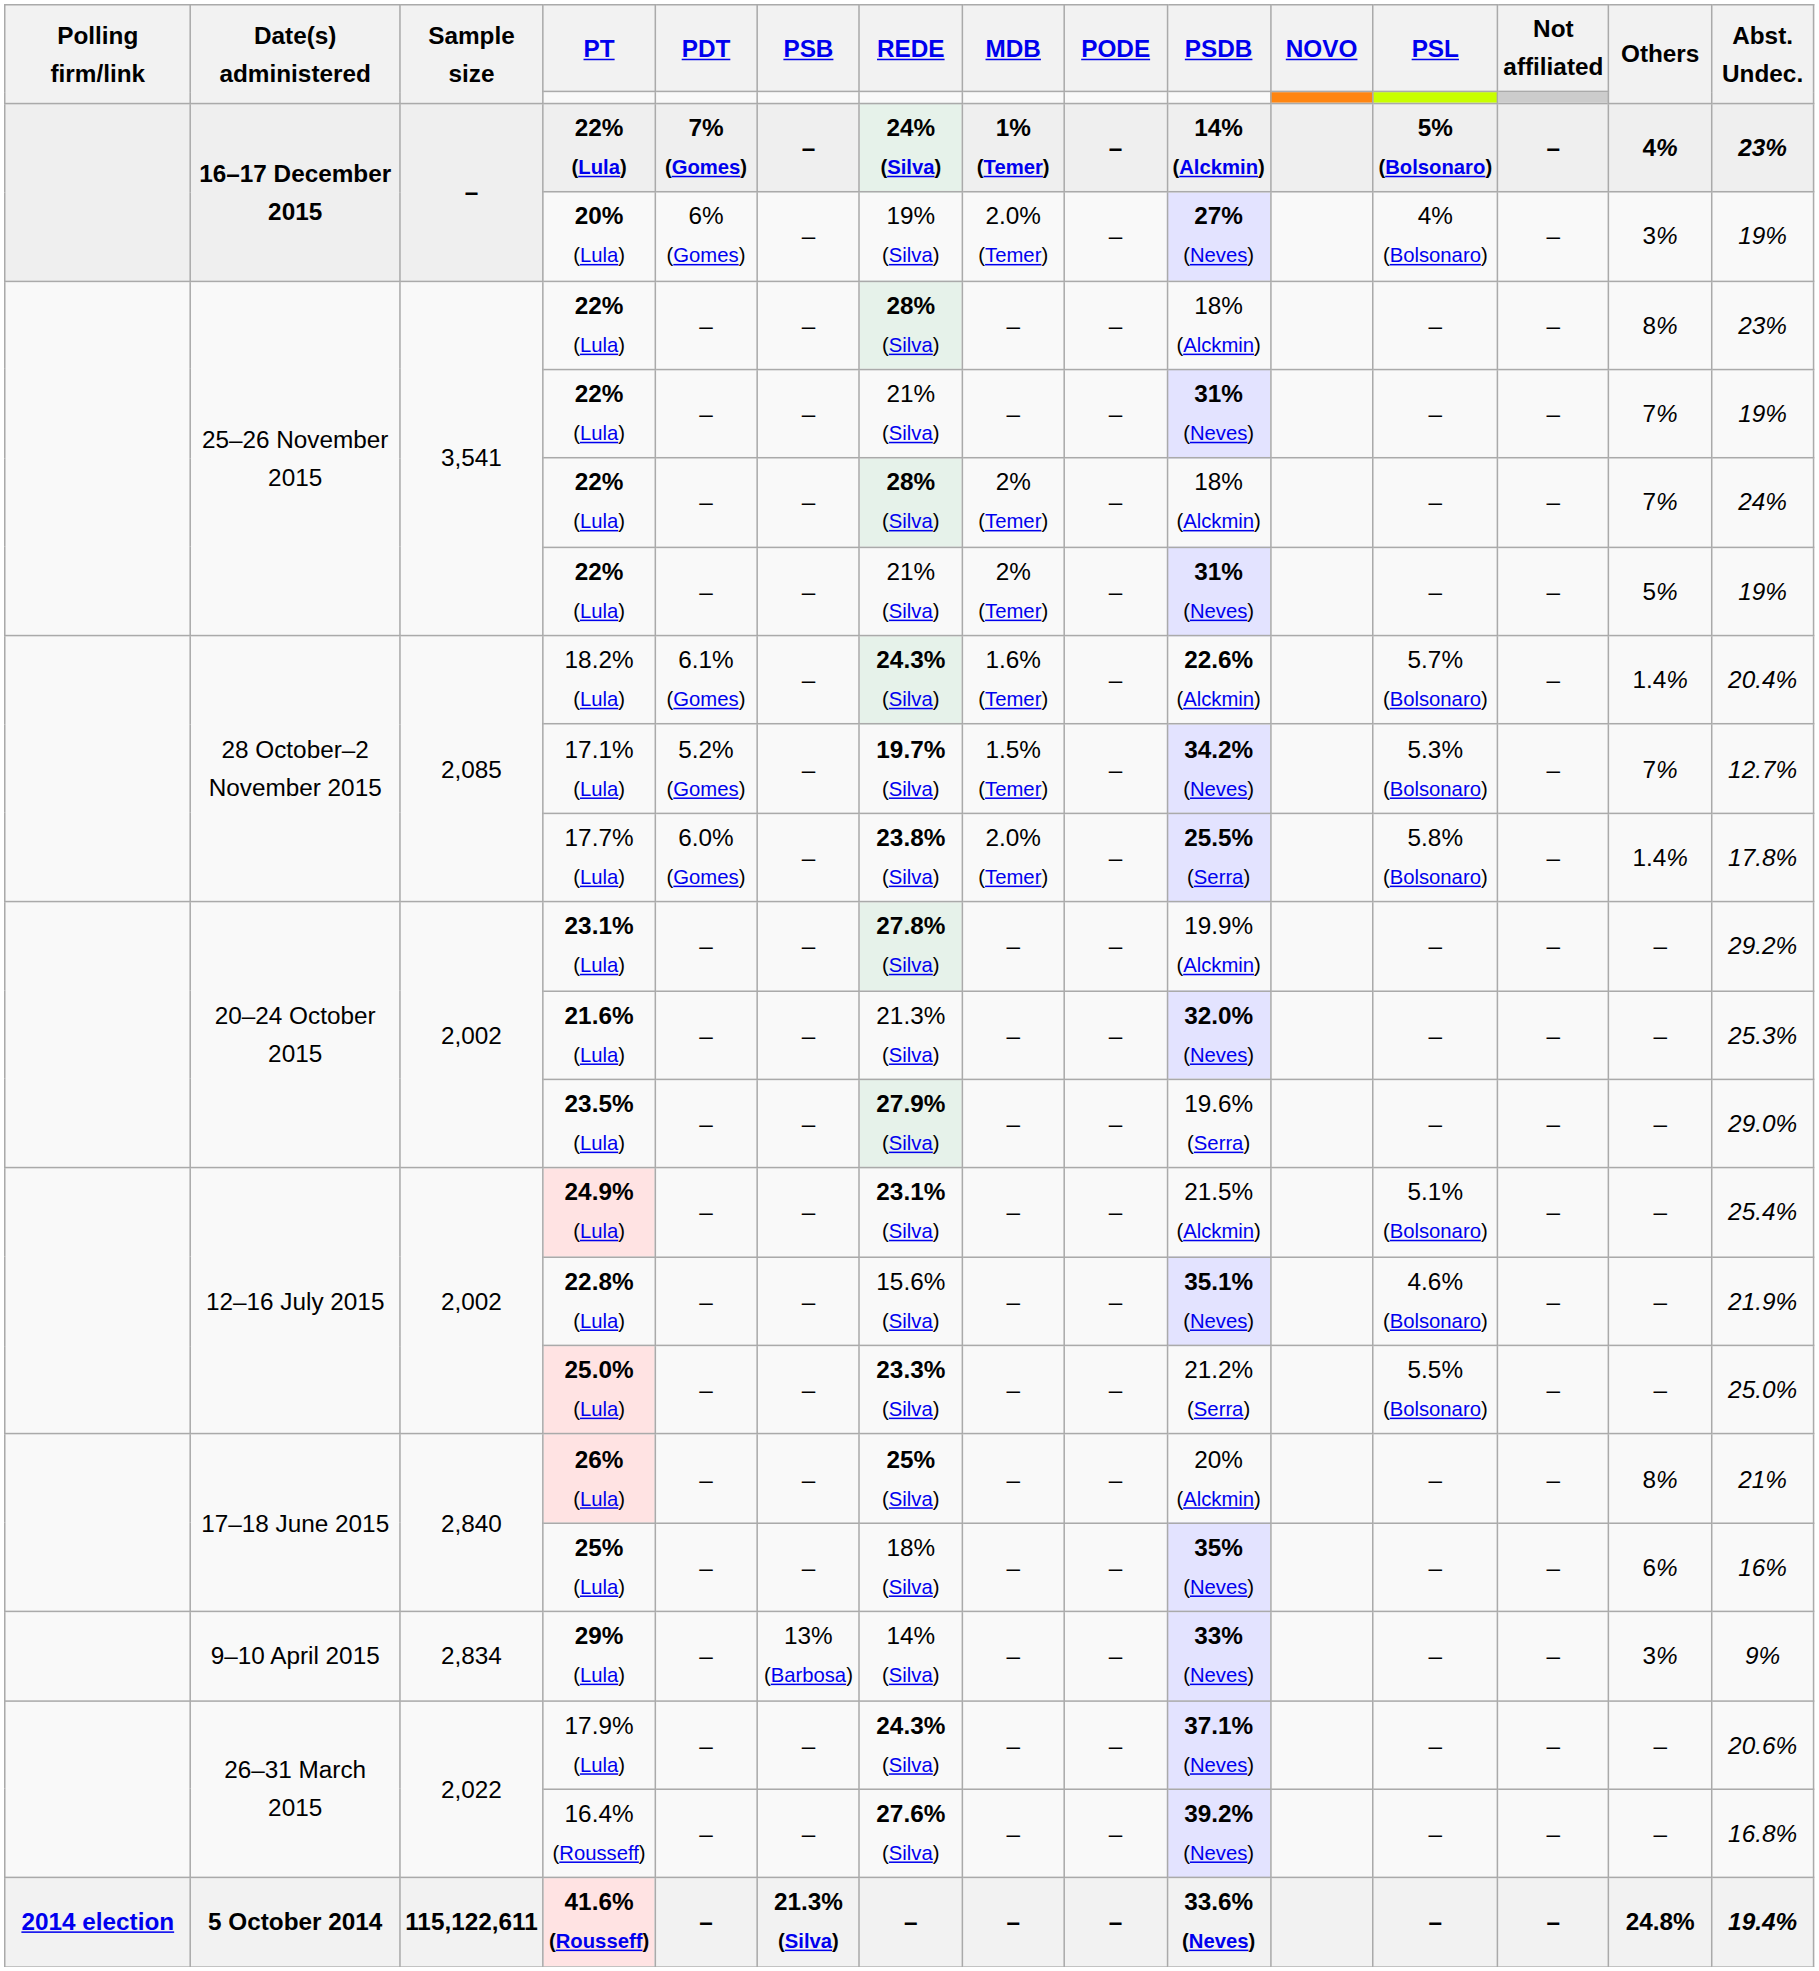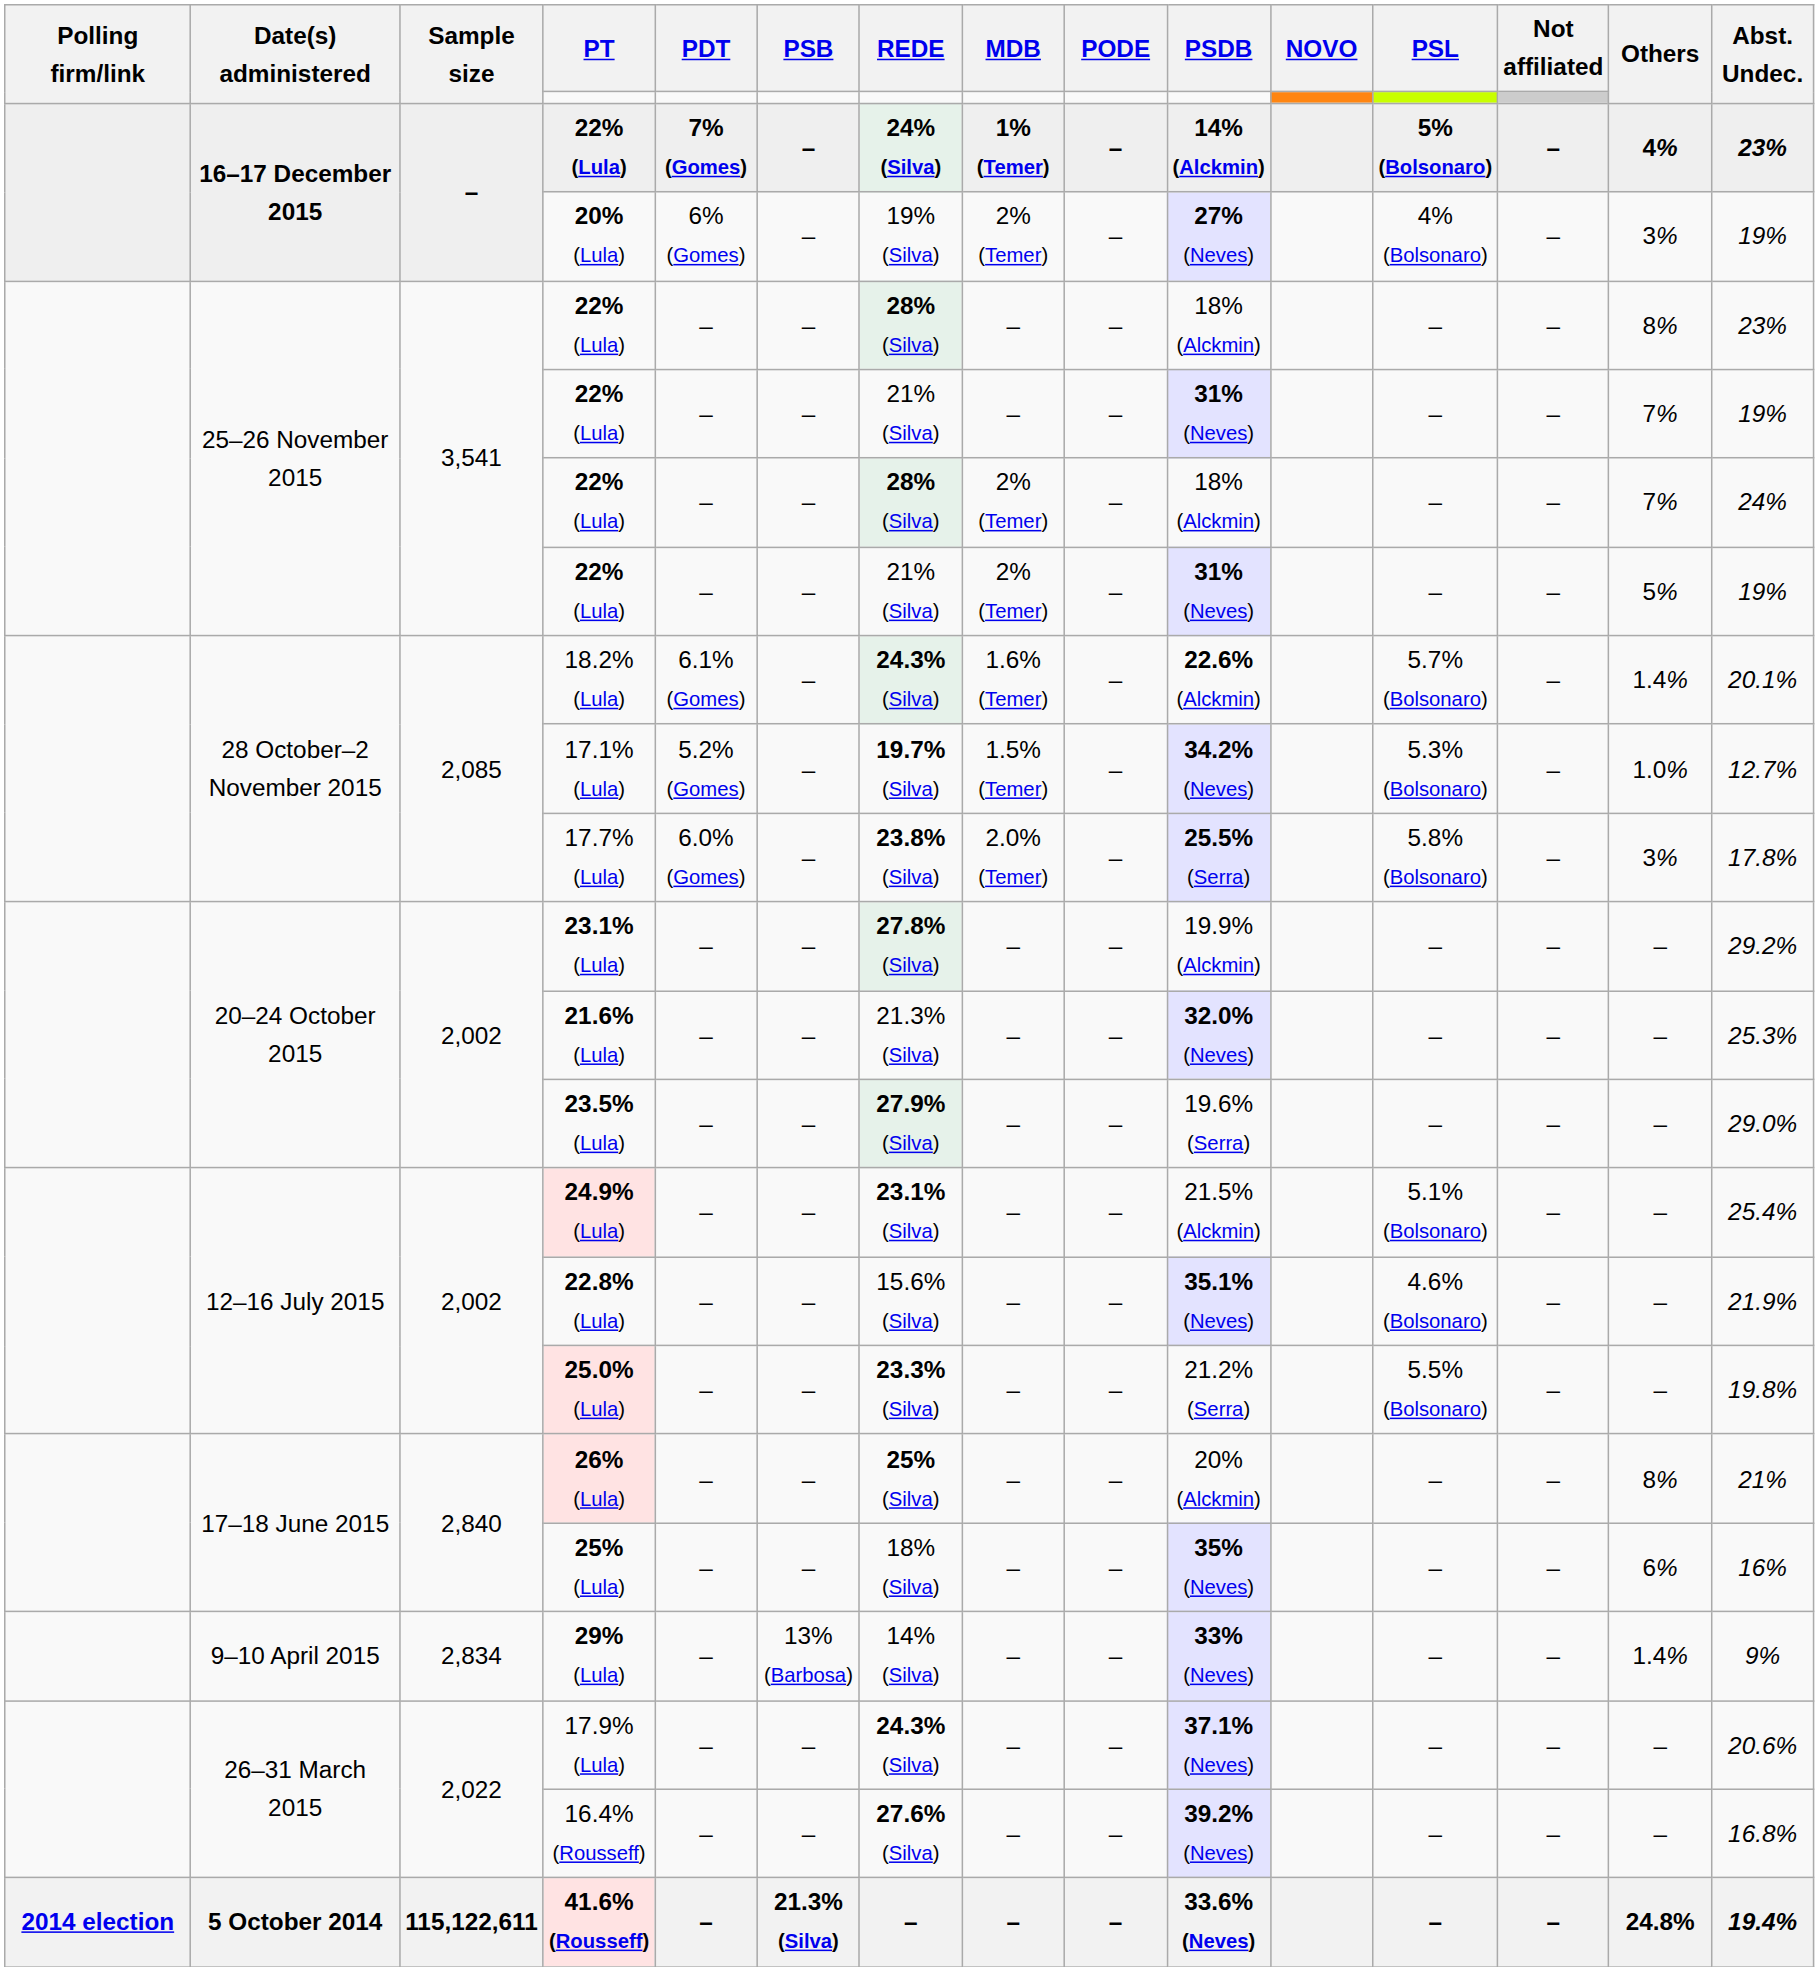(1013, 236) 2.0% (Temer) -> (1013, 236) 2% (Temer)
(1763, 680) 20.4% -> (1763, 680) 20.1%
(1660, 769) 7% -> (1660, 769) 1.0%
(1660, 857) 1.4% -> (1660, 857) 3%
(1763, 1390) 25.0% -> (1763, 1390) 19.8%
(1660, 1656) 3% -> (1660, 1656) 1.4%
